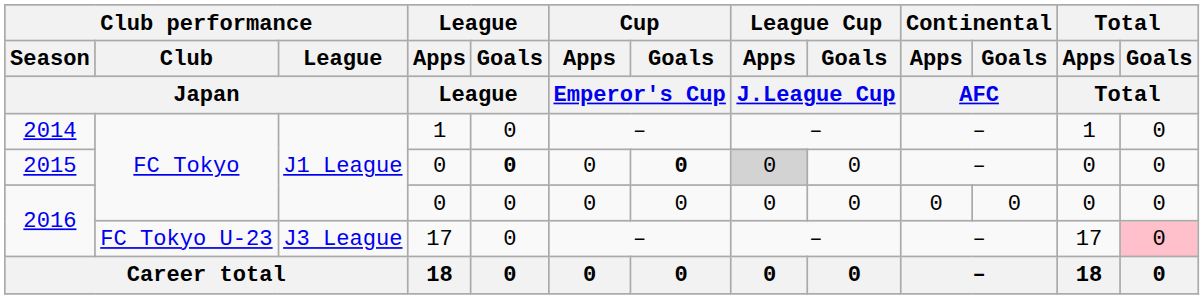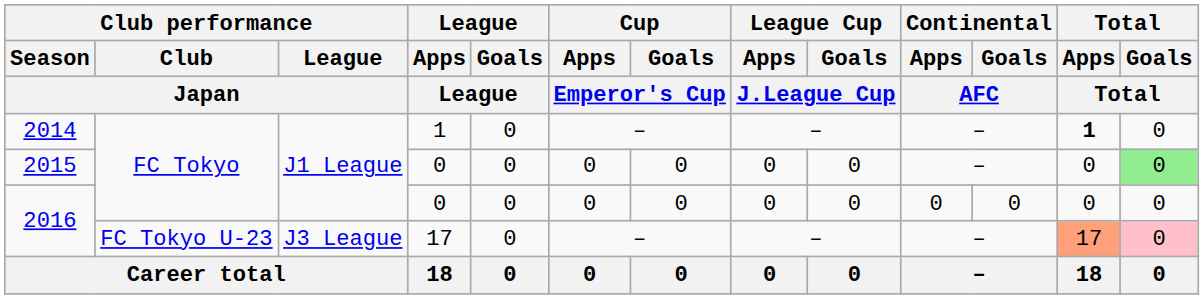(1089, 131) normal -> (1089, 131) bold
(510, 167) bold -> (510, 167) normal
(681, 167) bold -> (681, 167) normal
(770, 167) lightgrey background -> (770, 167) no background
(1159, 167) no background -> (1159, 167) lightgreen background
(1089, 239) no background -> (1089, 239) lightsalmon background
